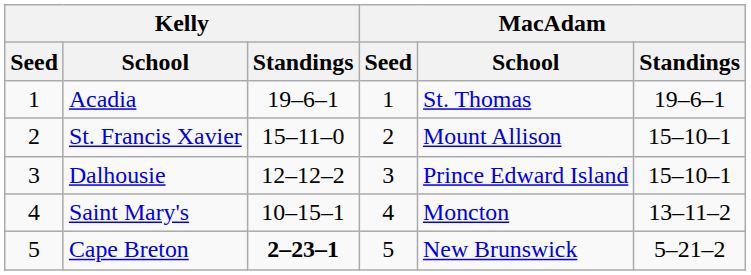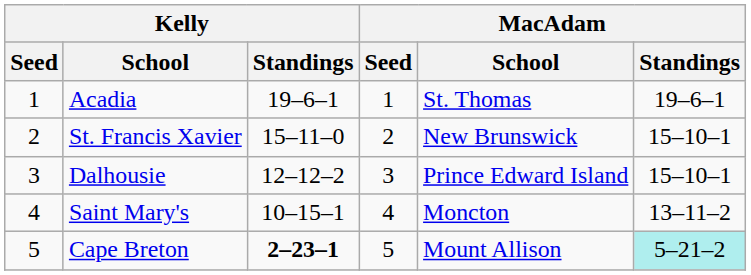(492, 136) Mount Allison -> (500, 136) New Brunswick
(500, 250) New Brunswick -> (492, 250) Mount Allison
(690, 250) no background -> (690, 250) paleturquoise background
